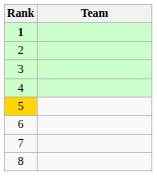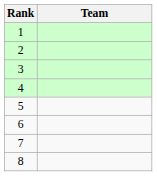(21, 32) bold -> (21, 32) normal
(21, 106) gold background -> (21, 106) no background
